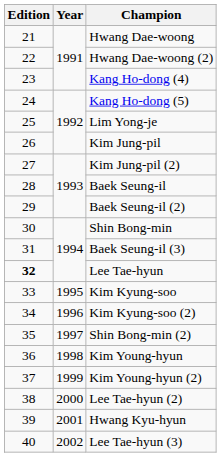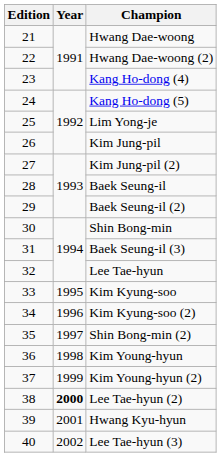(29, 270) bold -> (29, 270) normal
(70, 398) normal -> (70, 398) bold
